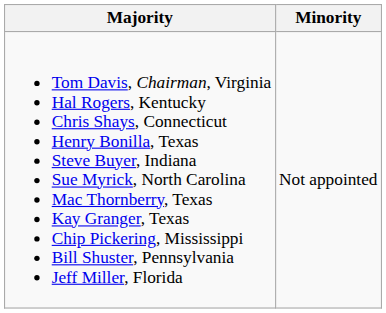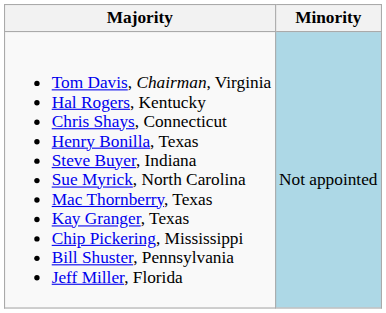(328, 179) no background -> (328, 179) lightblue background
